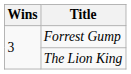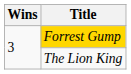(82, 36) no background -> (82, 36) gold background
